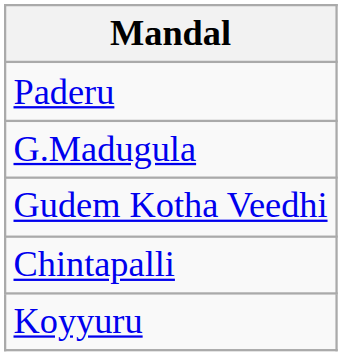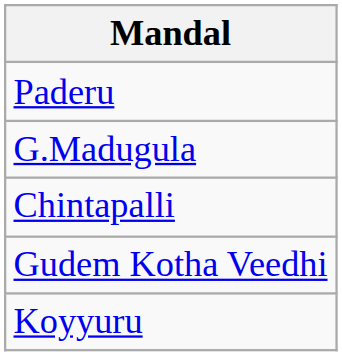(171, 206) Gudem Kotha Veedhi -> (94, 206) Chintapalli
(94, 263) Chintapalli -> (171, 263) Gudem Kotha Veedhi
